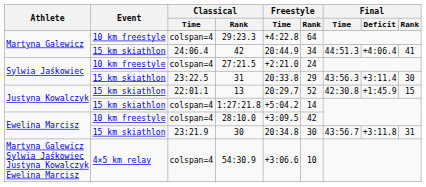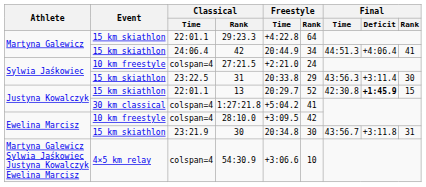(129, 37) 10 km freestyle -> (129, 37) 15 km skiathlon
(191, 37) colspan=4 -> (191, 37) 22:01.1
(380, 91) normal -> (380, 91) bold
(129, 105) 15 km skiathlon -> (129, 105) 30 km classical
(312, 105) 14 -> (312, 105) 41
